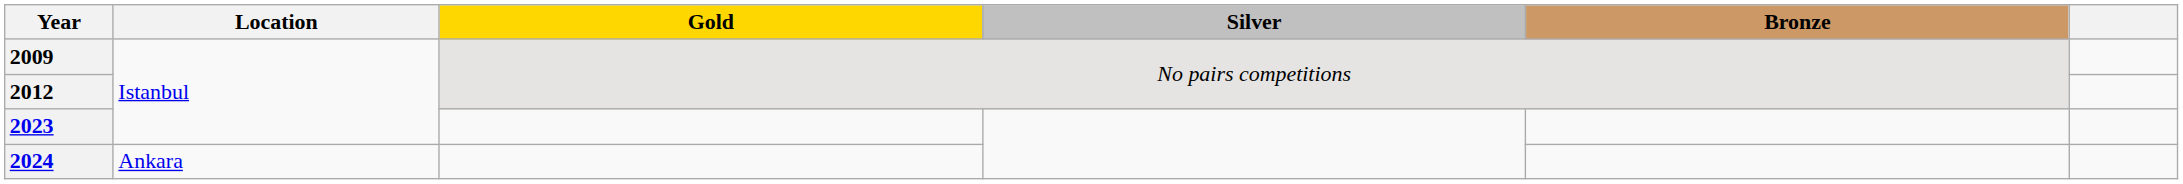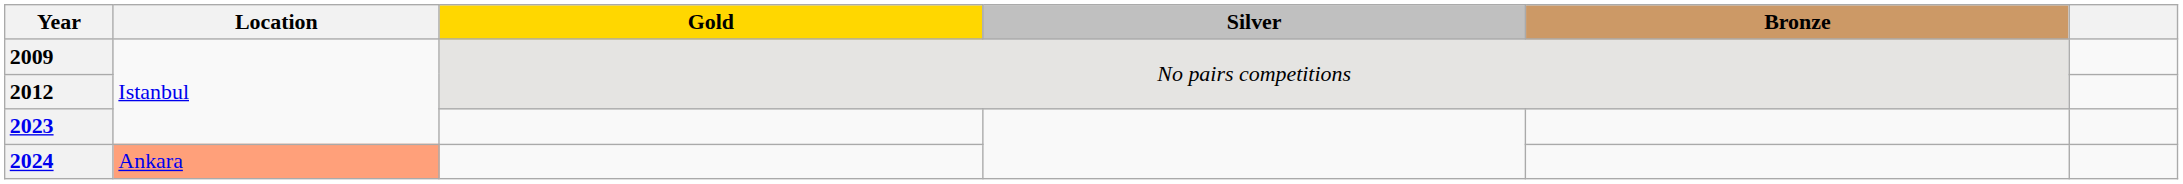(151, 160) no background -> (151, 160) lightsalmon background
